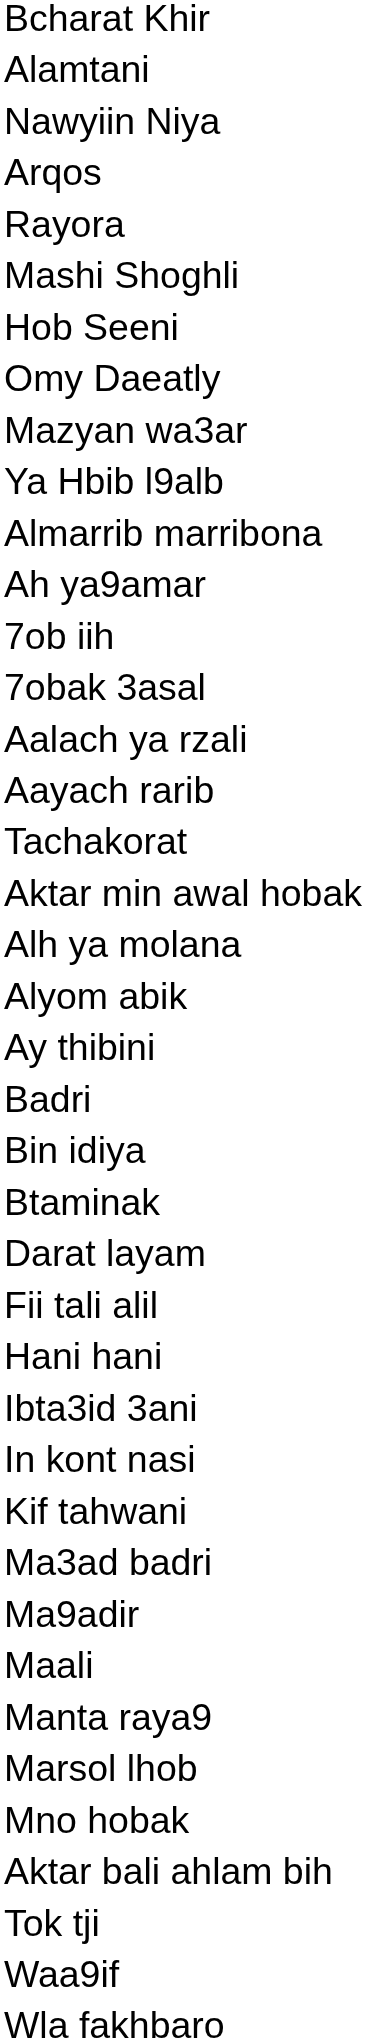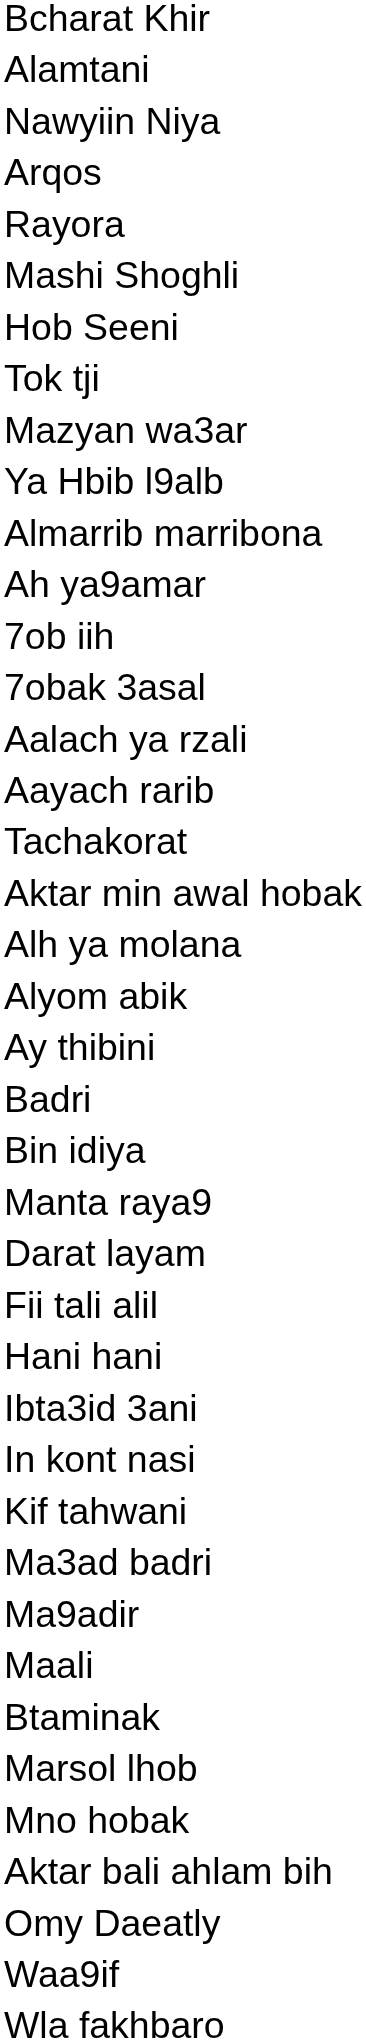(112, 378) Omy Daeatly -> (52, 378) Tok tji
(82, 1202) Btaminak -> (108, 1202) Manta raya9
(108, 1717) Manta raya9 -> (82, 1717) Btaminak
(52, 1923) Tok tji -> (112, 1923) Omy Daeatly
